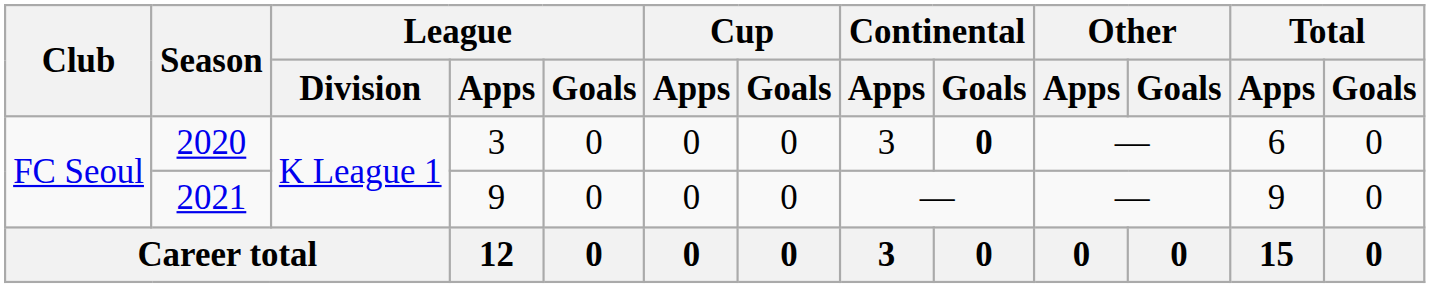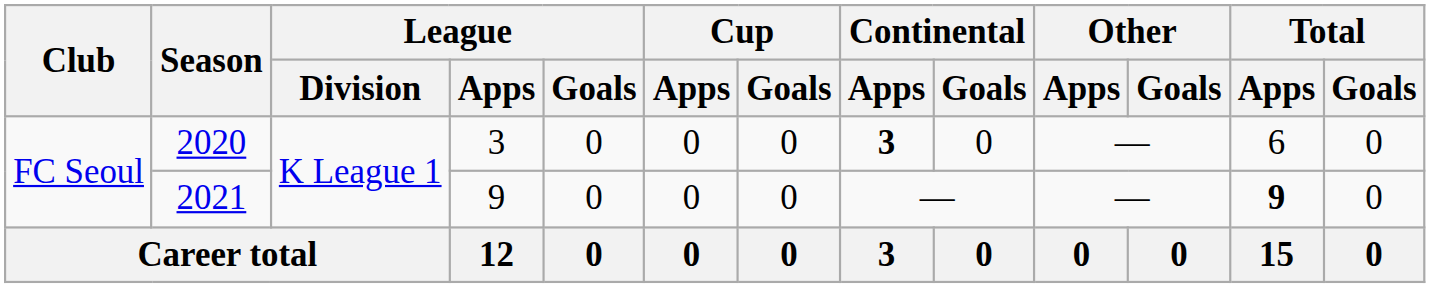(886, 142) normal -> (886, 142) bold
(984, 142) bold -> (984, 142) normal
(1276, 198) normal -> (1276, 198) bold
